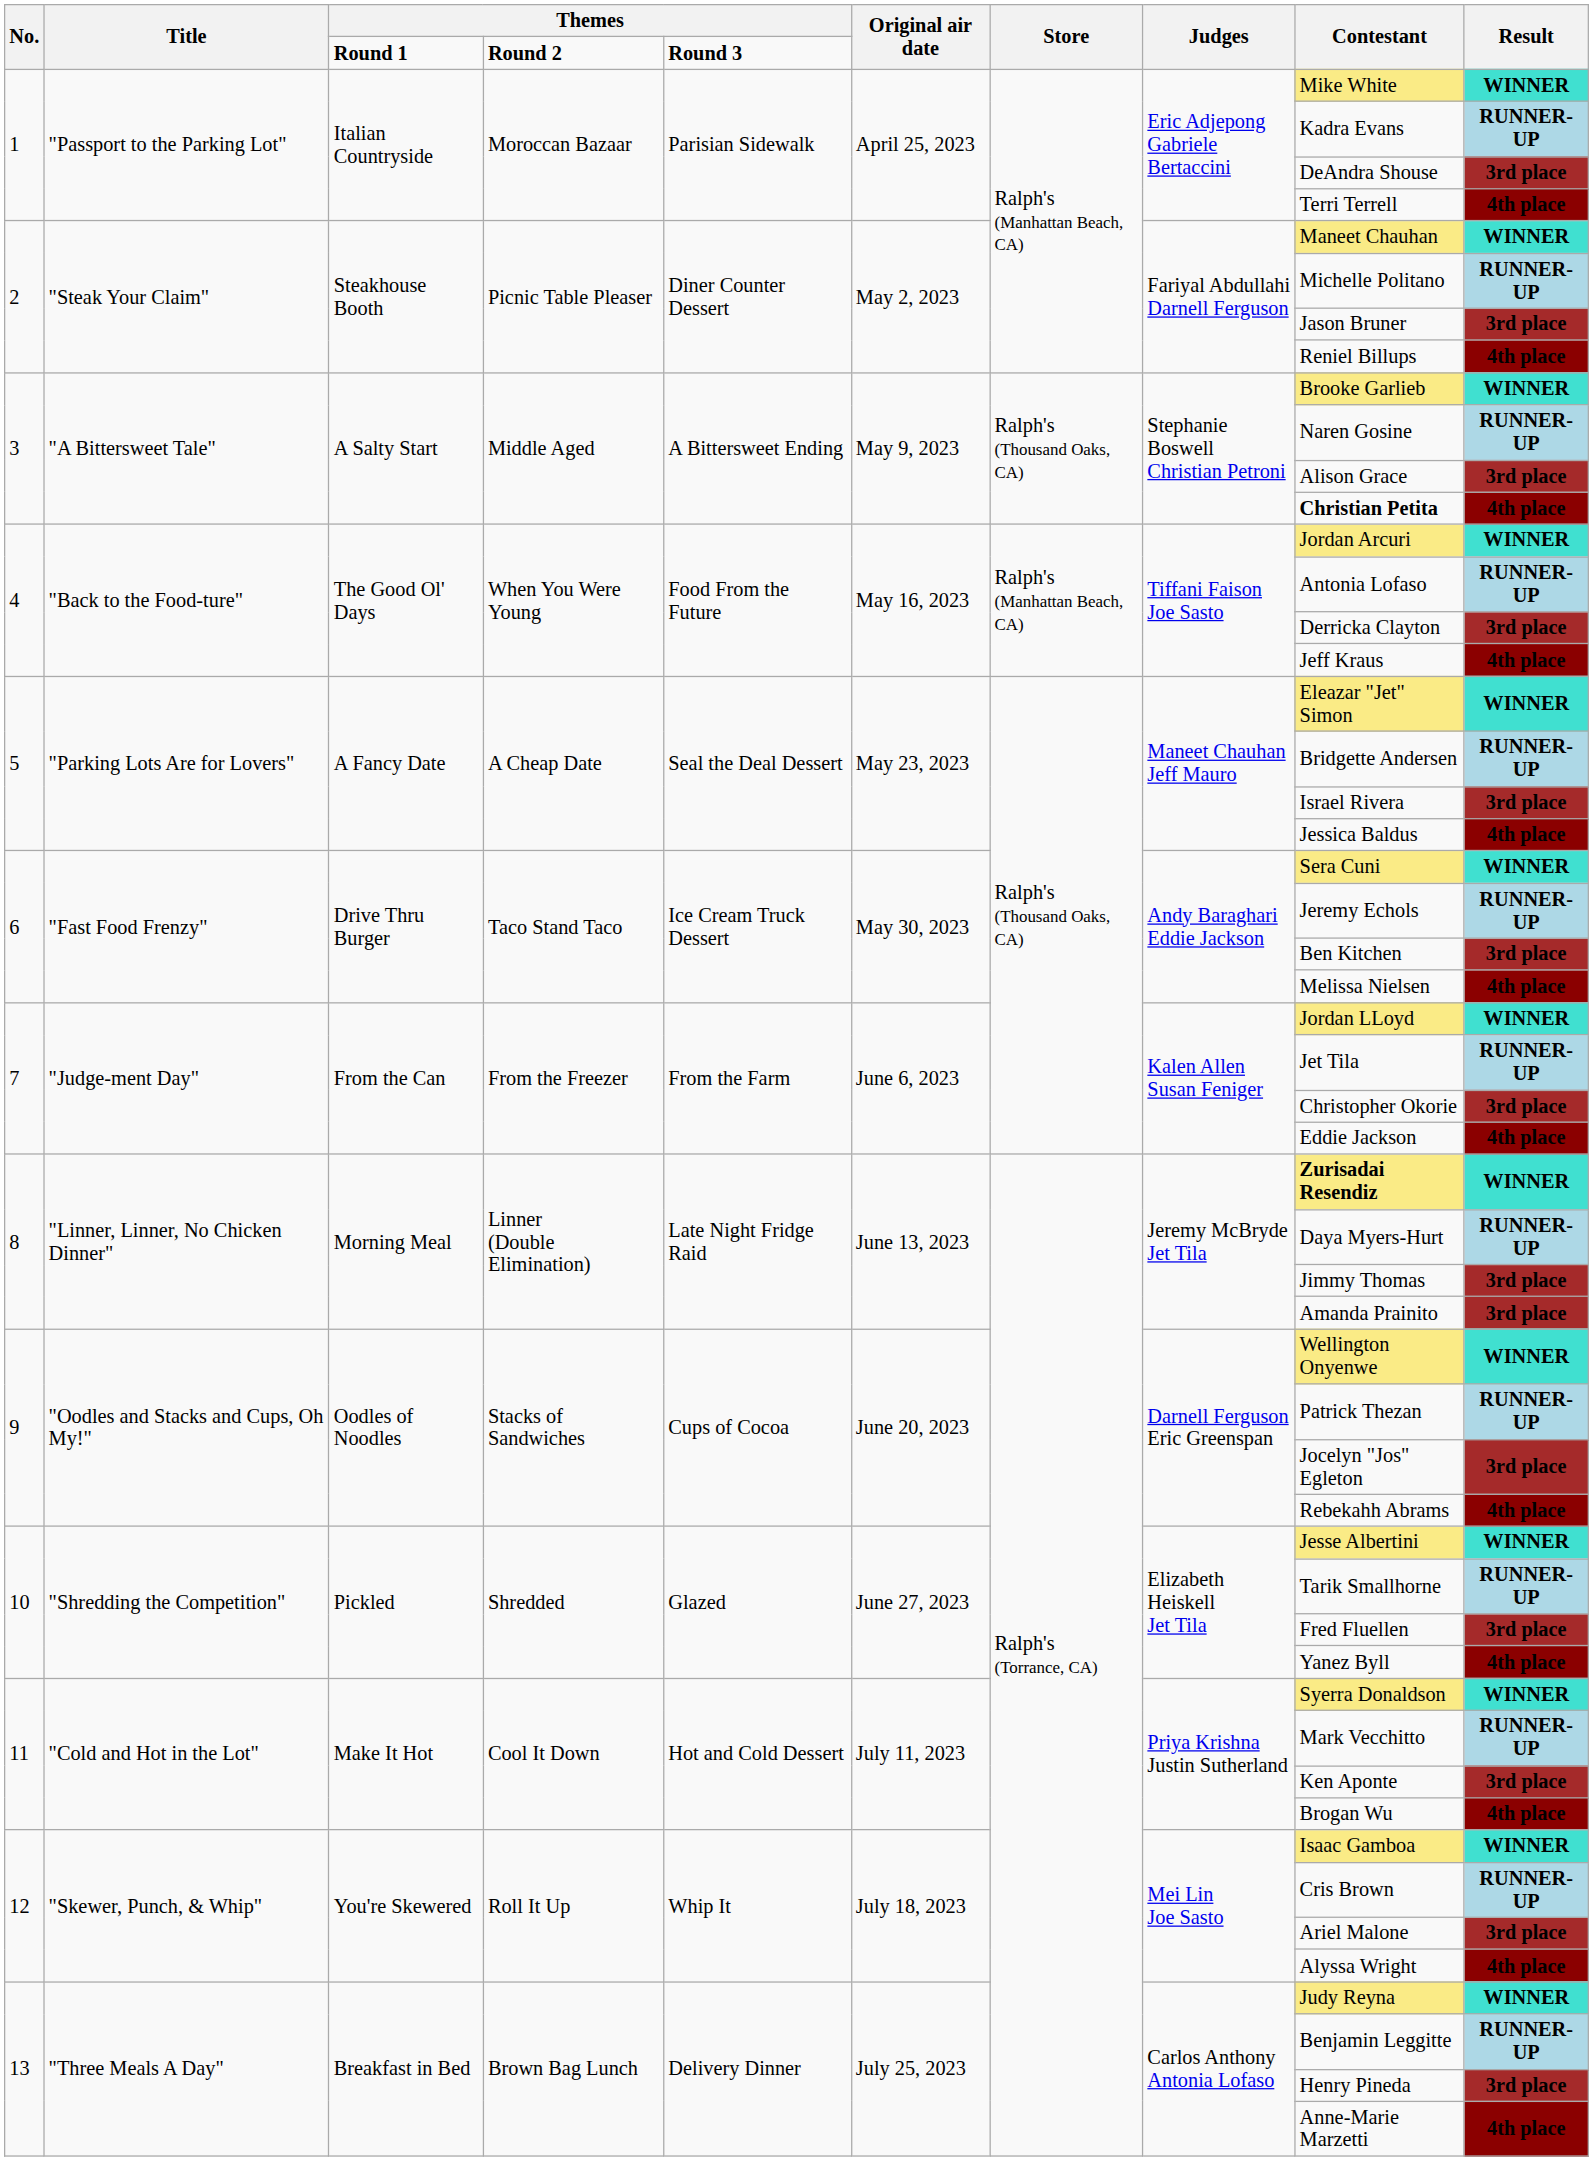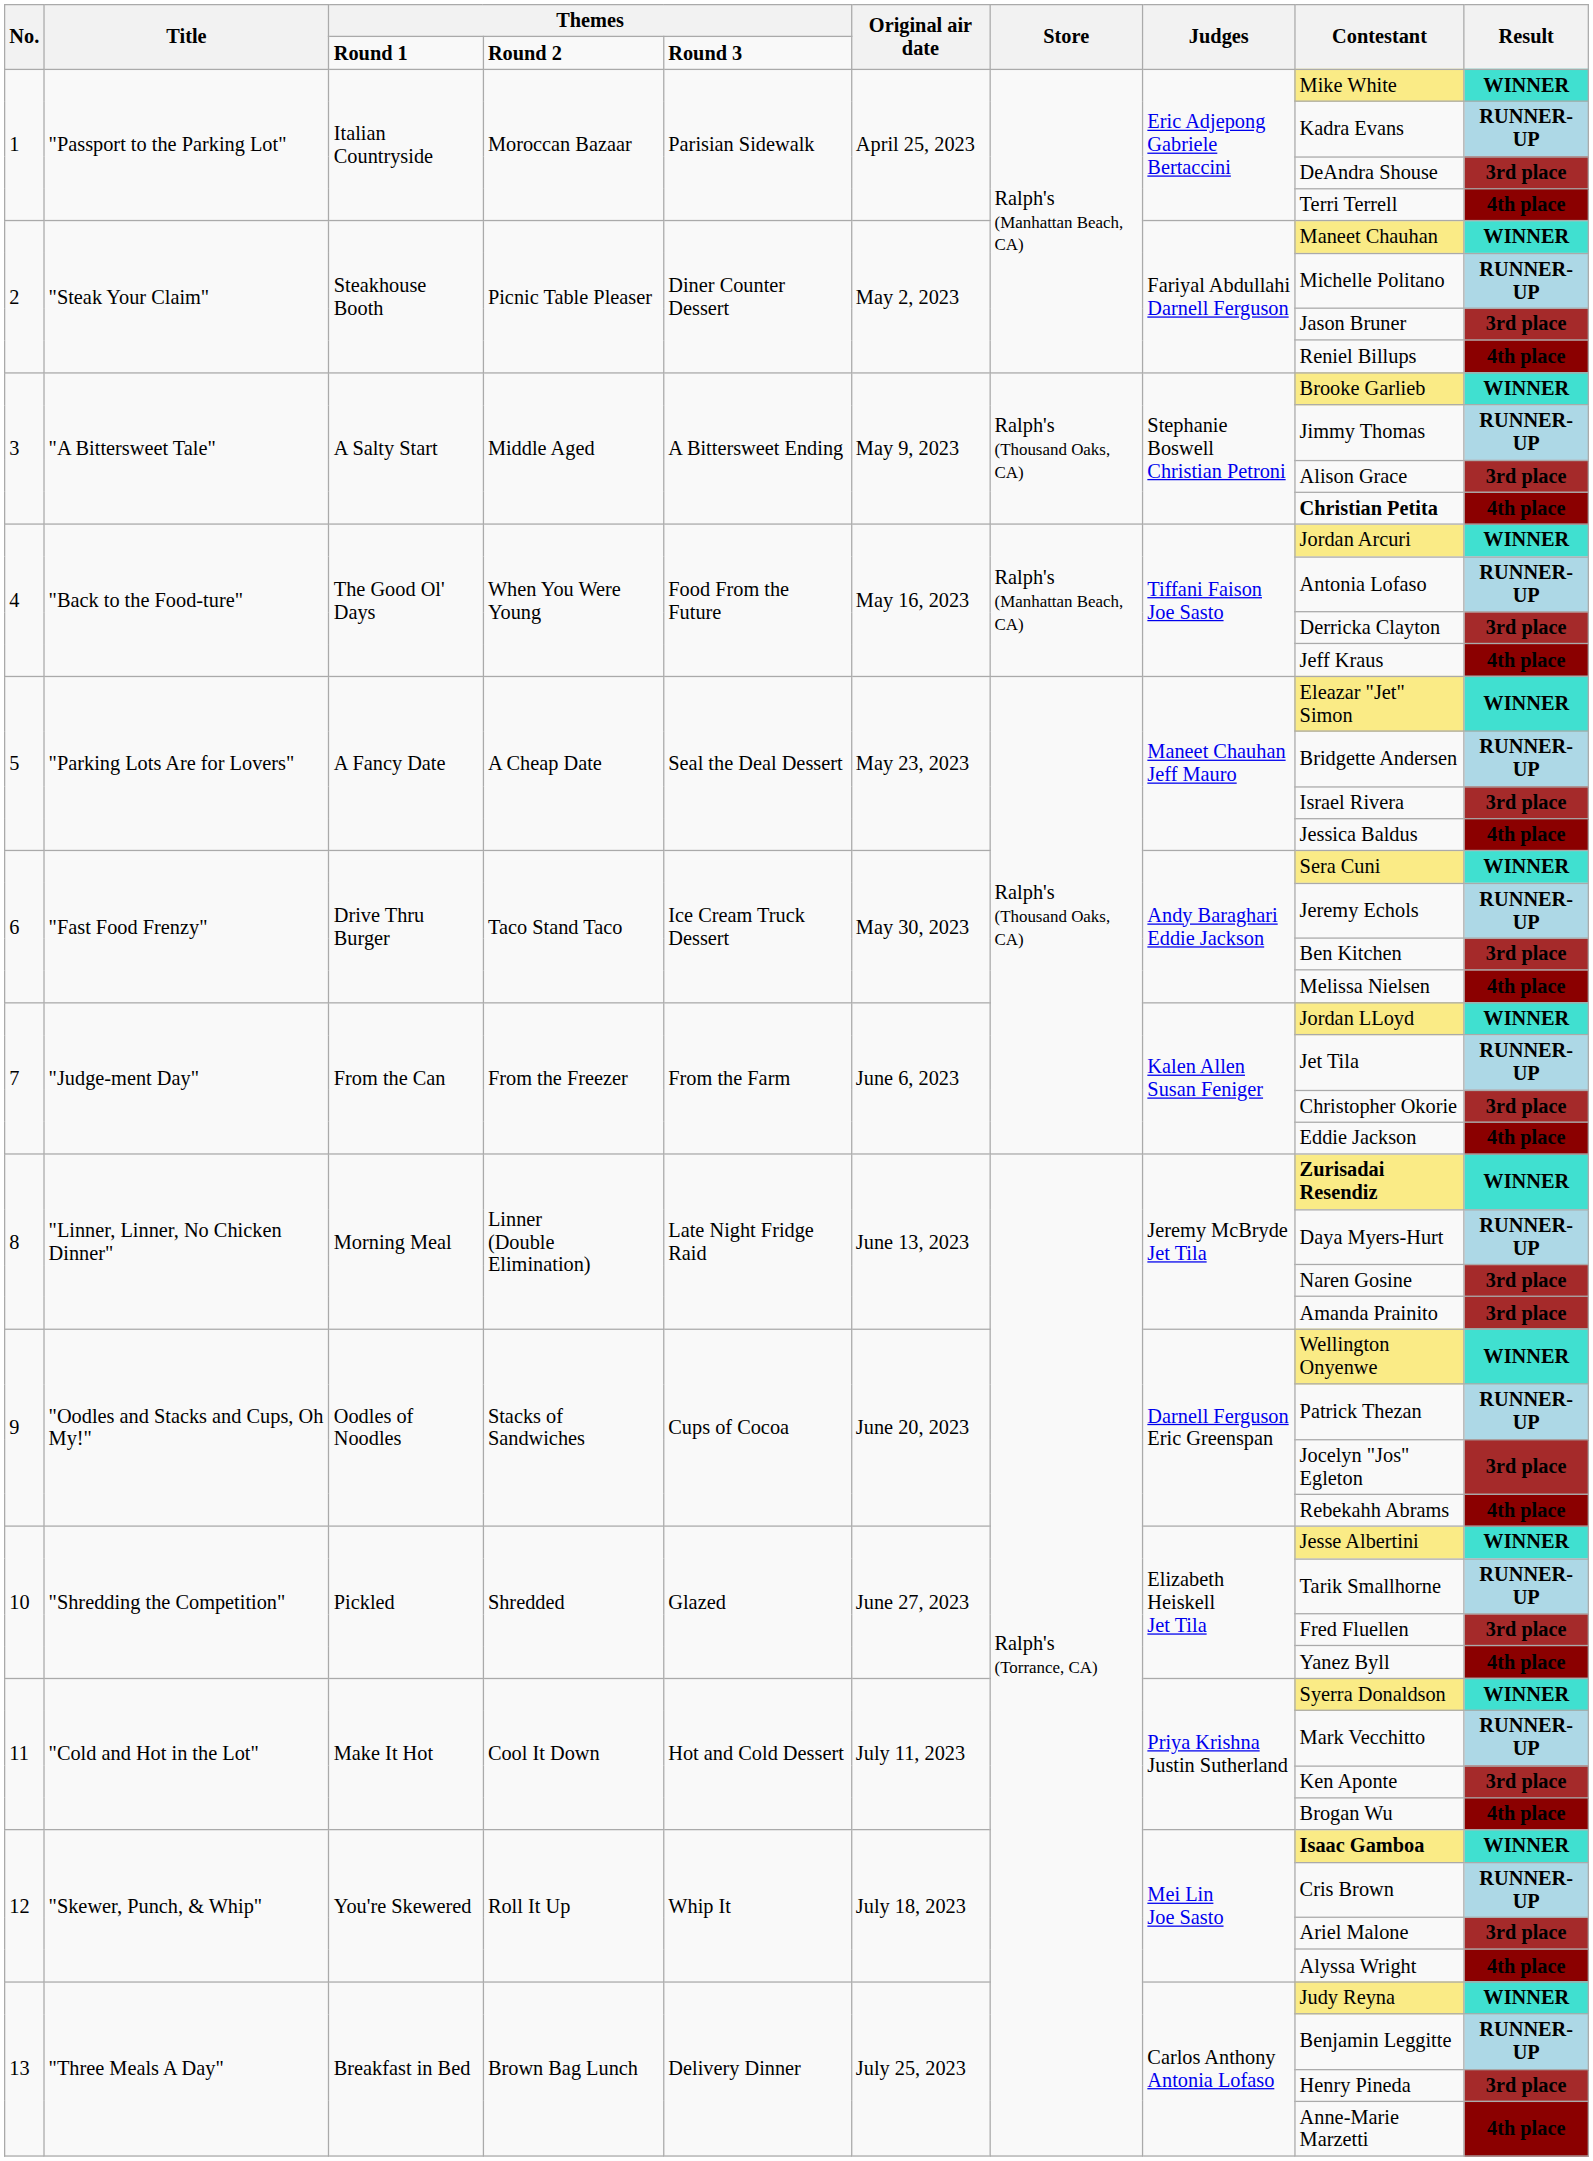(1356, 432) Naren Gosine -> (1362, 432) Jimmy Thomas
(1362, 1280) Jimmy Thomas -> (1356, 1280) Naren Gosine
(1357, 1845) normal -> (1362, 1845) bold
